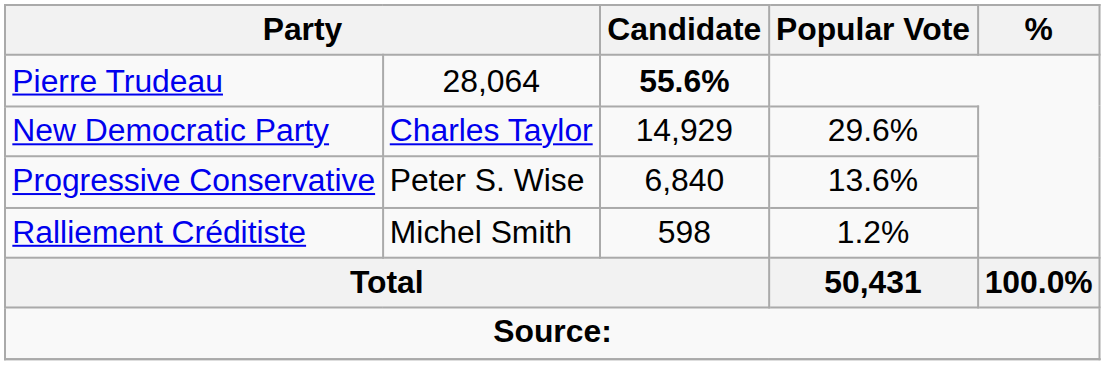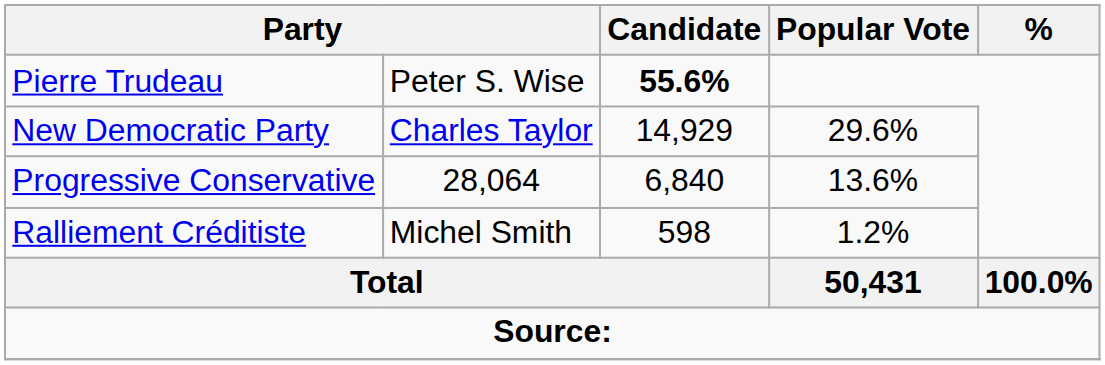(491, 80) 28,064 -> (487, 80) Peter S. Wise
(487, 181) Peter S. Wise -> (491, 181) 28,064
